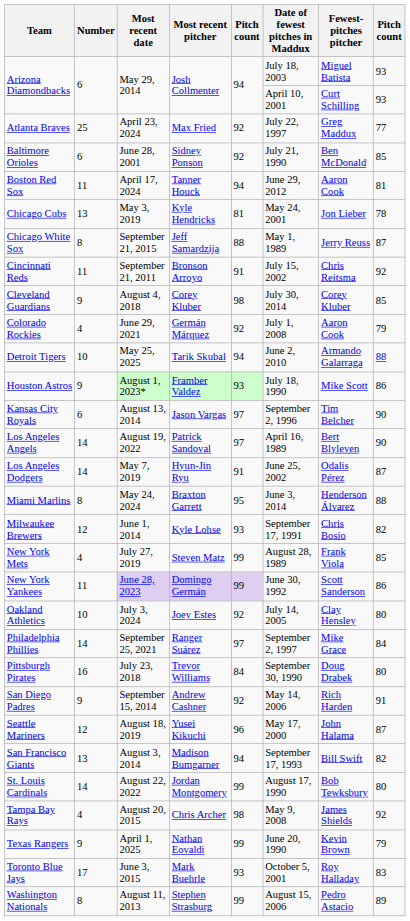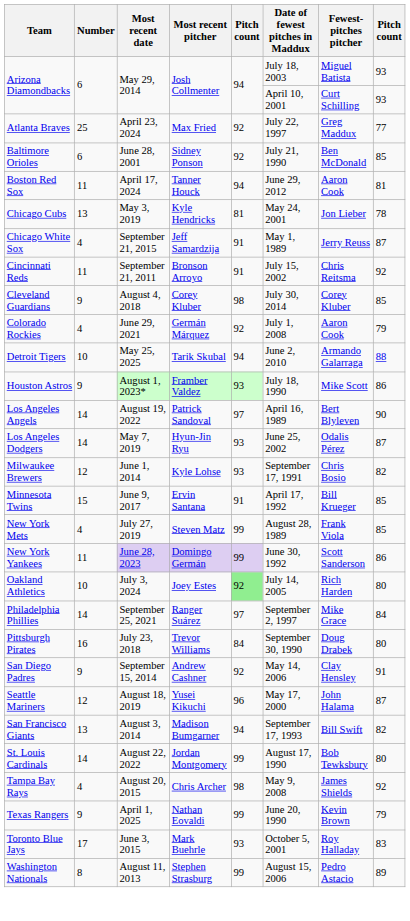(80, 242) 8 -> (80, 242) 4
(239, 242) 88 -> (239, 242) 91
- row: (32, 414)
(239, 471) 91 -> (239, 443) 93
- row: (39, 500)
+ row: (29, 500)
(239, 615) no background -> (239, 586) lightgreen background
(338, 615) Clay Hensley -> (337, 586) Rich Harden
(337, 701) Rich Harden -> (338, 672) Clay Hensley
